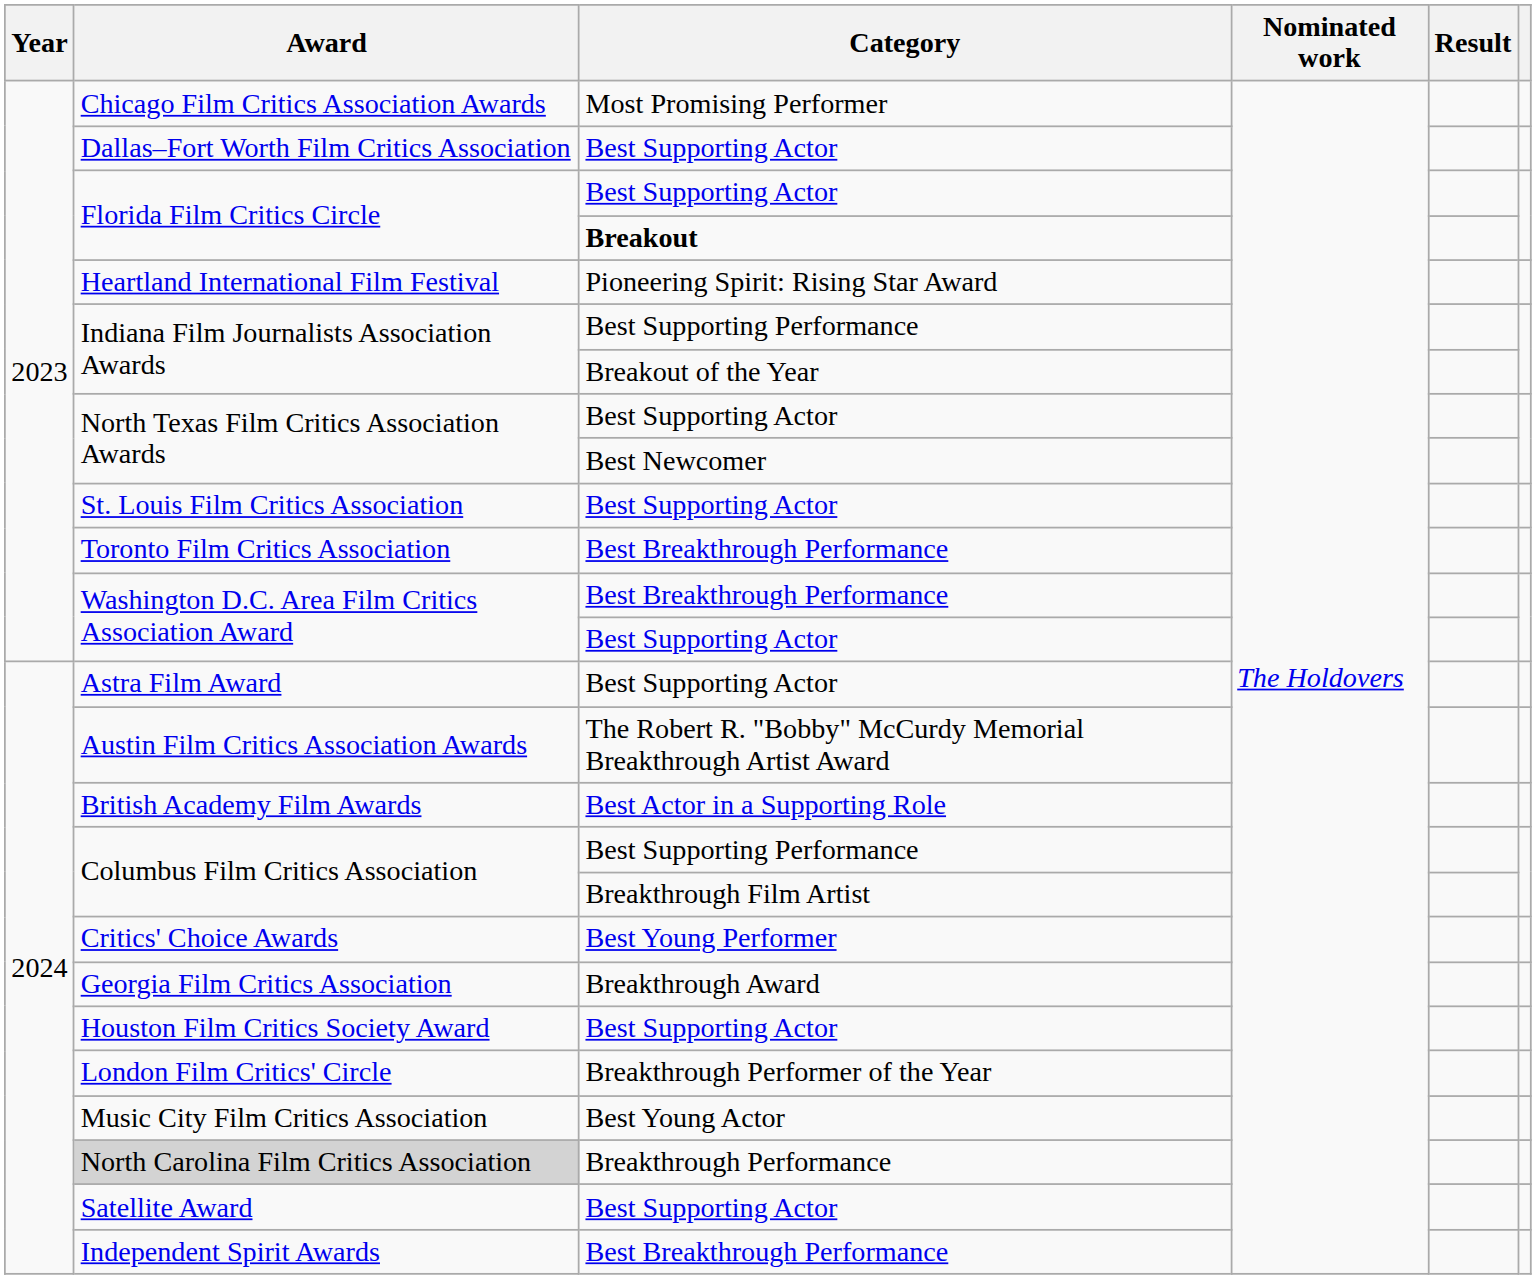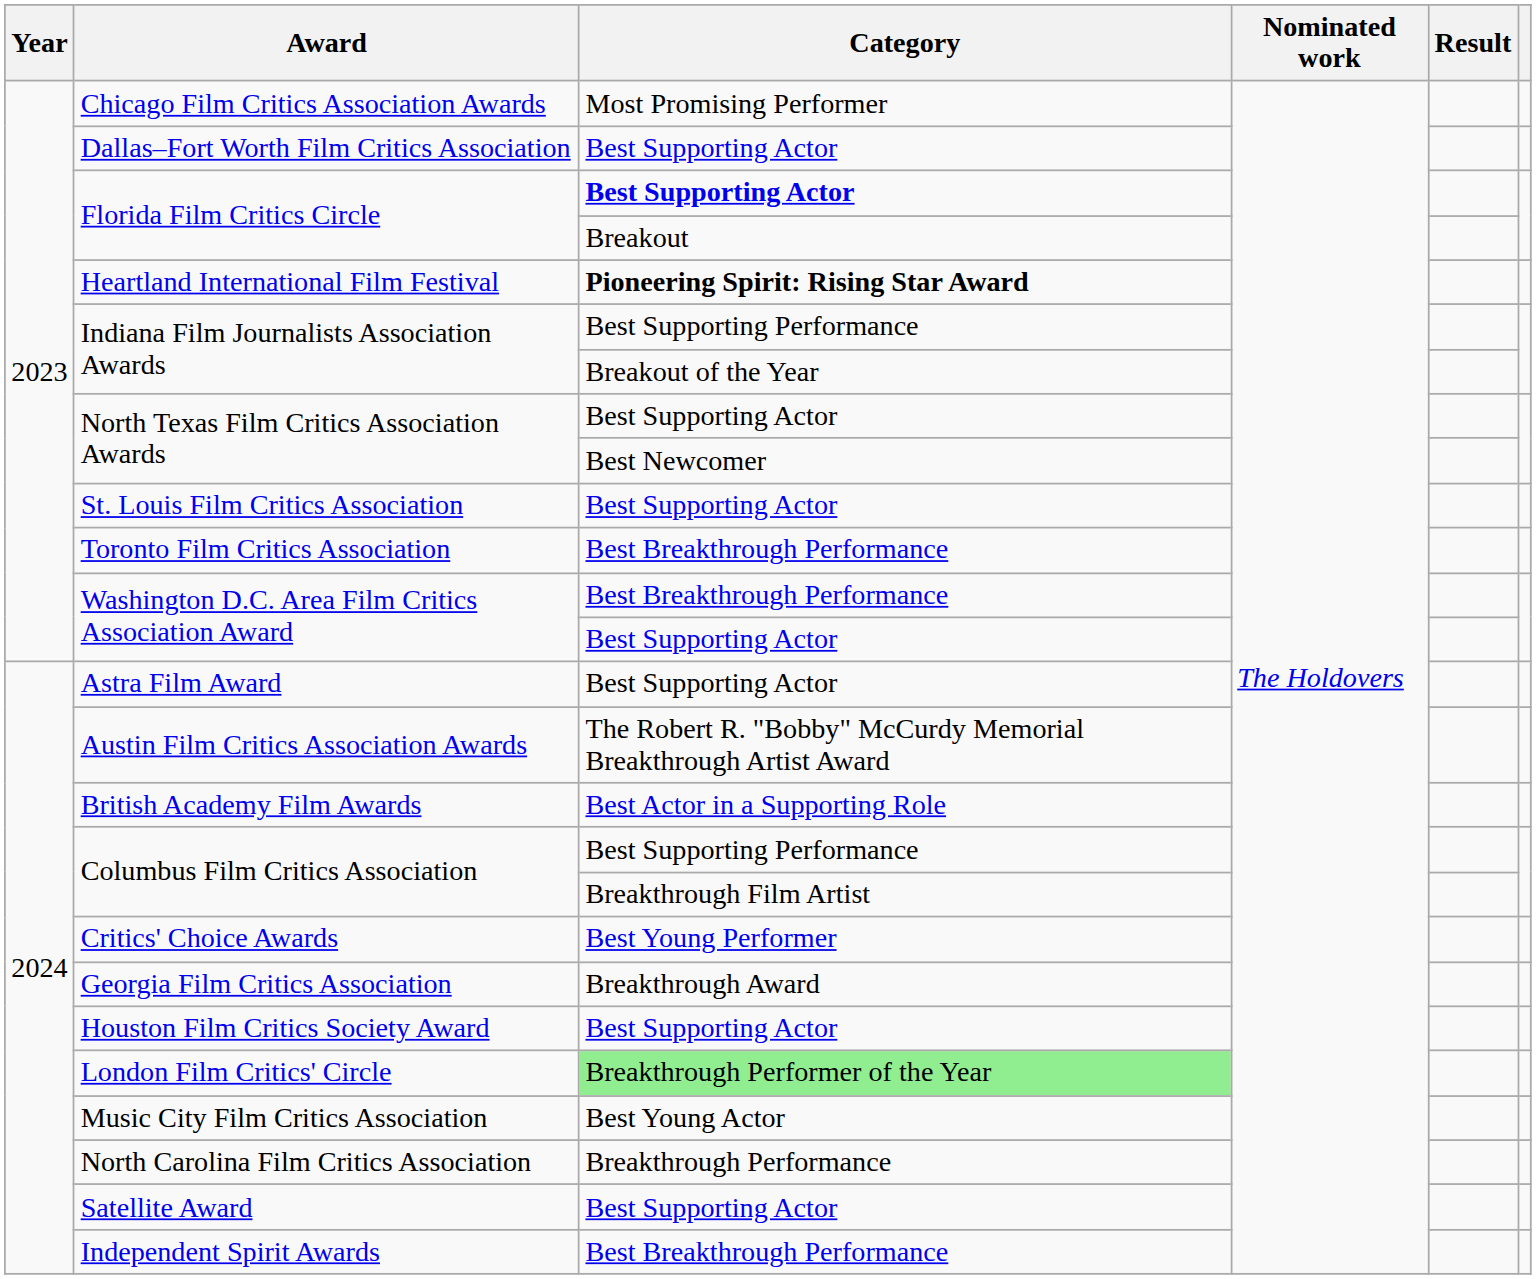(711, 192) normal -> (720, 192) bold
(642, 237) bold -> (637, 237) normal
(791, 281) normal -> (807, 281) bold
(788, 1072) no background -> (788, 1072) lightgreen background
(306, 1162) lightgrey background -> (306, 1162) no background
